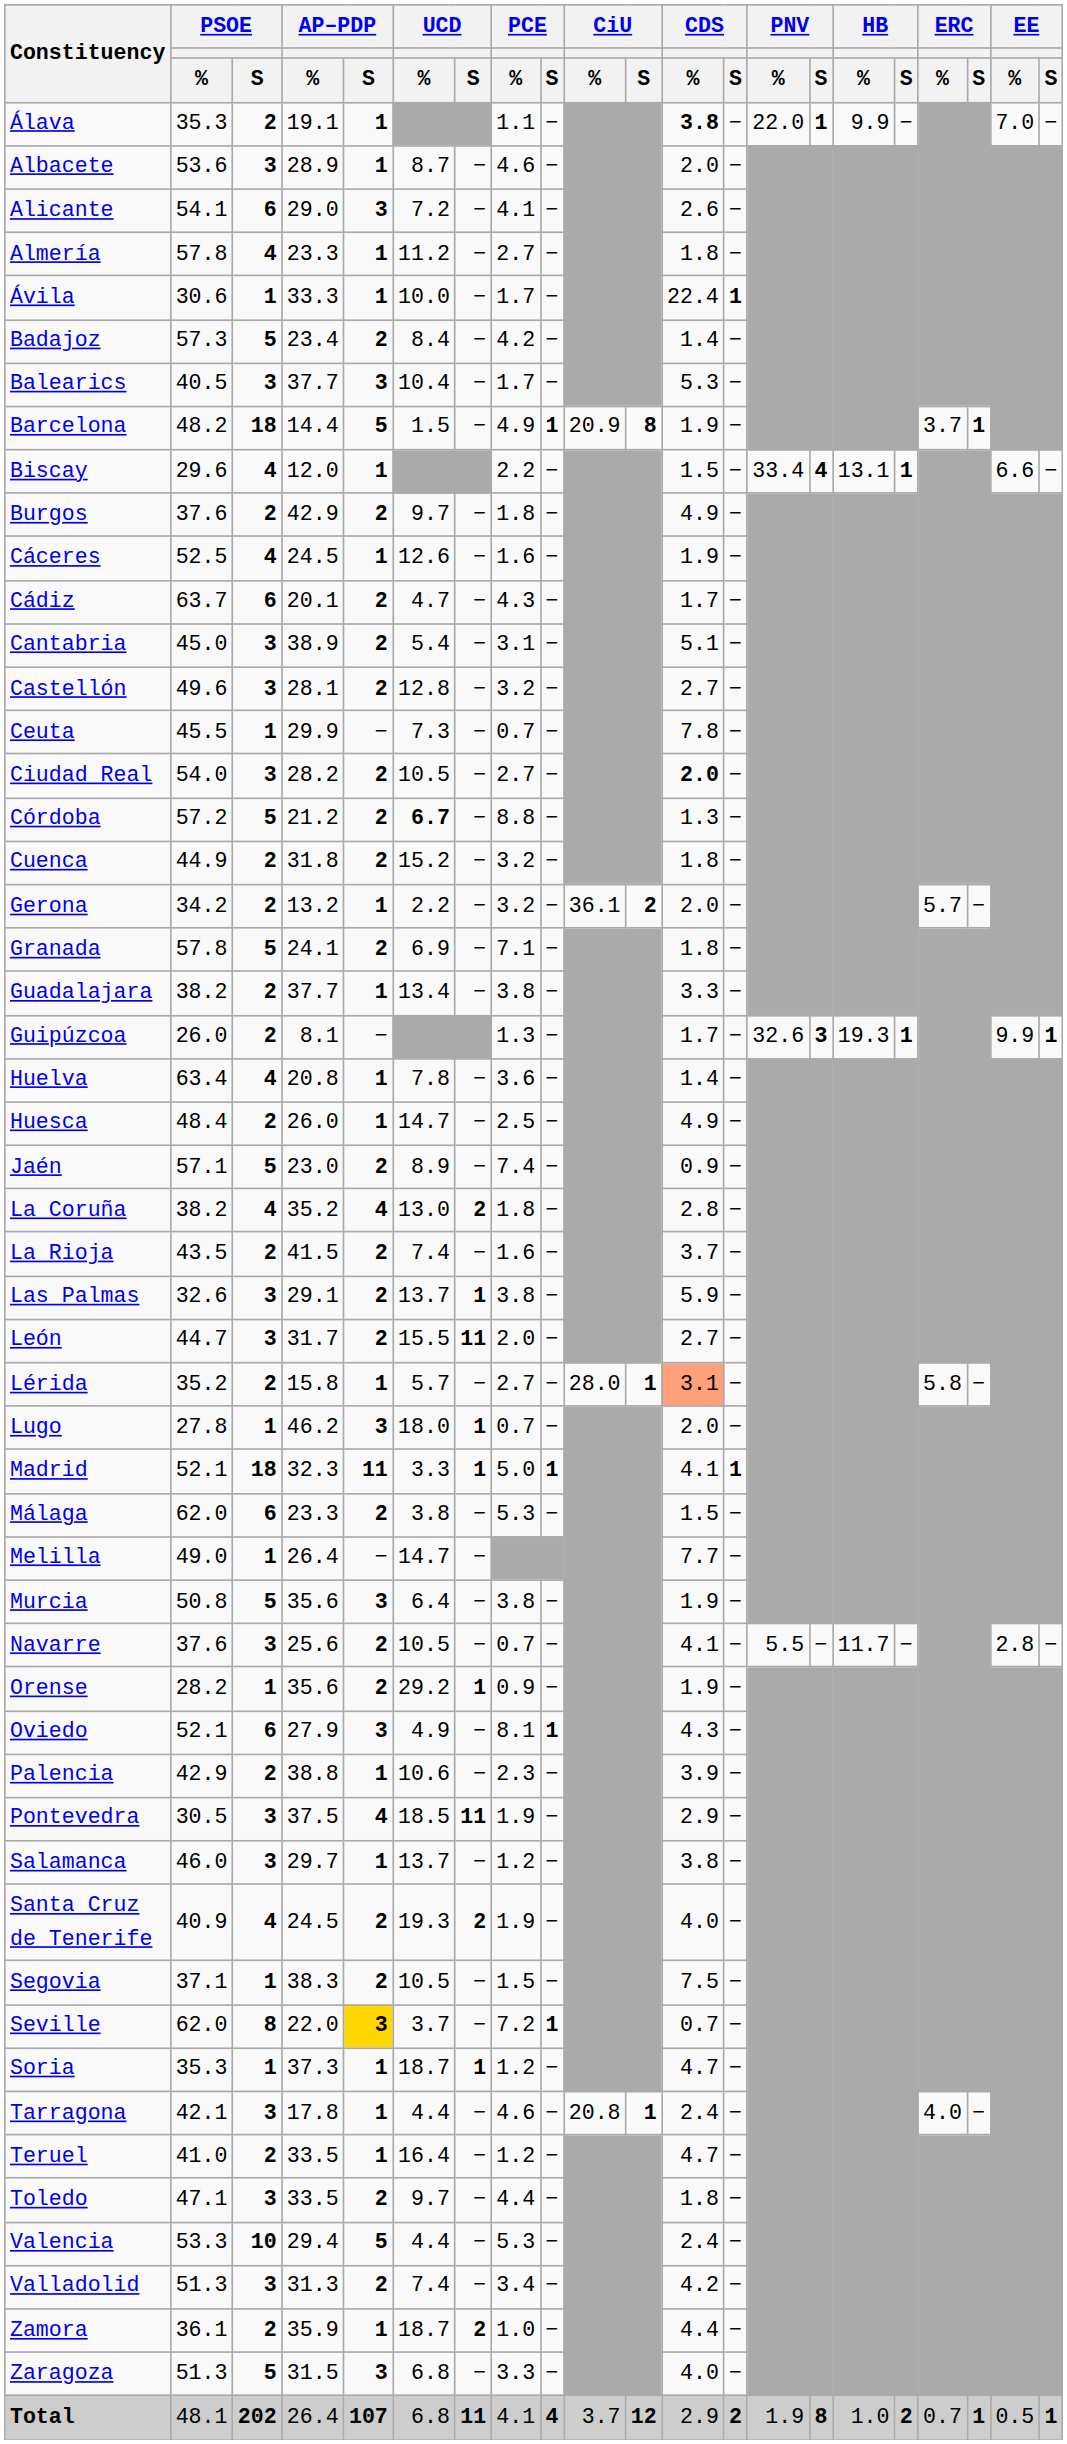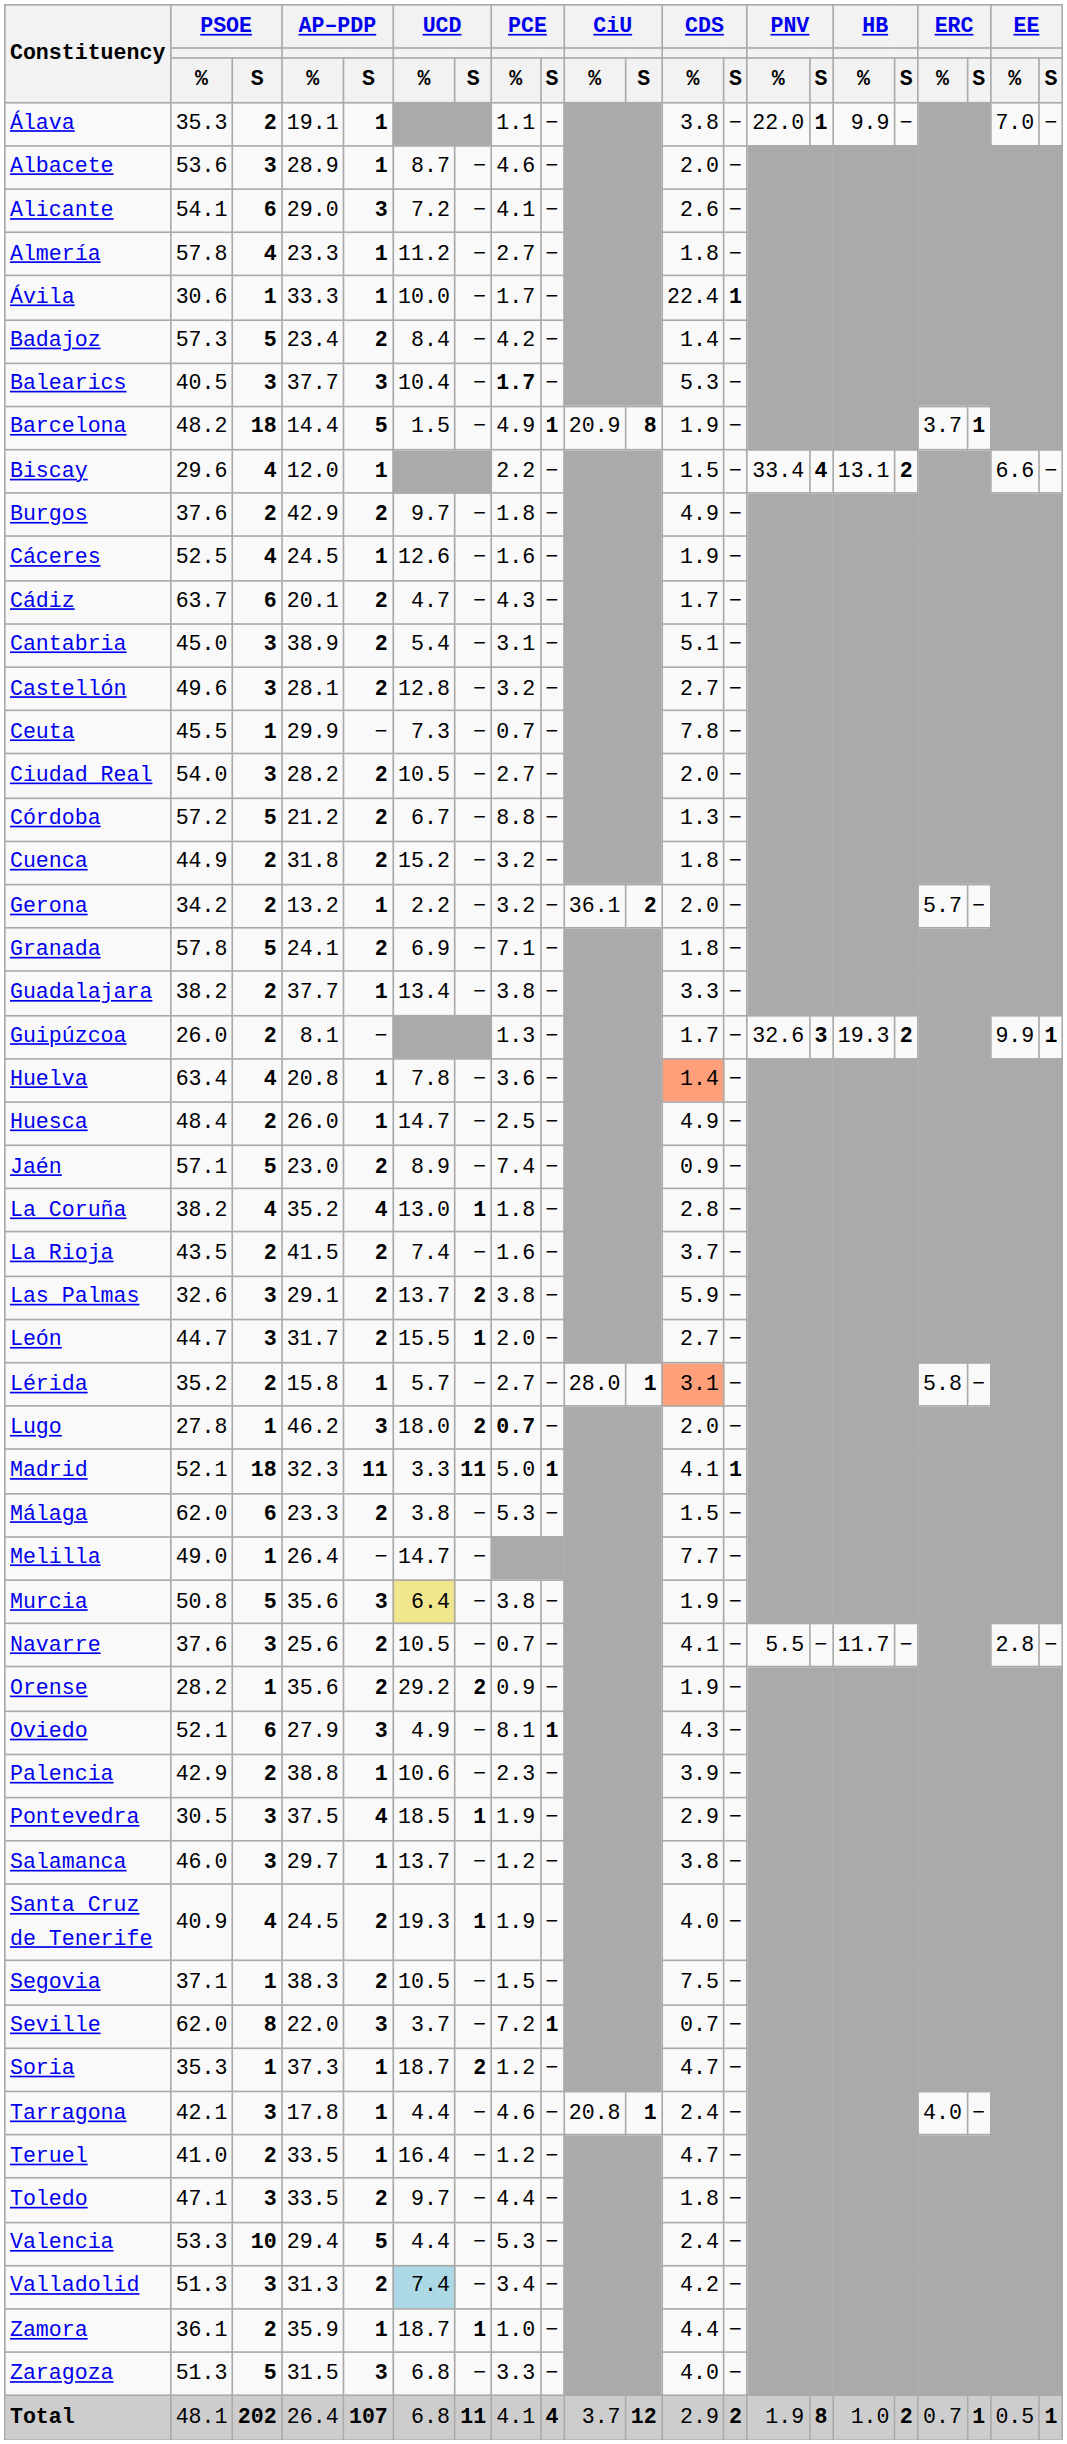(699, 123) bold -> (699, 123) normal
(516, 384) normal -> (516, 384) bold
(906, 471) 1 -> (906, 471) 2
(699, 775) bold -> (699, 775) normal
(430, 818) bold -> (430, 818) normal
(906, 1036) 1 -> (906, 1036) 2
(699, 1079) no background -> (699, 1079) lightsalmon background
(480, 1210) 2 -> (480, 1210) 1
(480, 1297) 1 -> (480, 1297) 2
(473, 1340) 11 -> (480, 1340) 1
(480, 1427) 1 -> (480, 1427) 2
(516, 1427) normal -> (516, 1427) bold
(480, 1471) 1 -> (473, 1471) 11
(430, 1601) no background -> (430, 1601) khaki background
(480, 1688) 1 -> (480, 1688) 2
(473, 1818) 11 -> (480, 1818) 1
(480, 1922) 2 -> (480, 1922) 1
(381, 2025) gold background -> (381, 2025) no background
(480, 2069) 1 -> (480, 2069) 2
(430, 2286) no background -> (430, 2286) lightblue background
(480, 2330) 2 -> (480, 2330) 1
